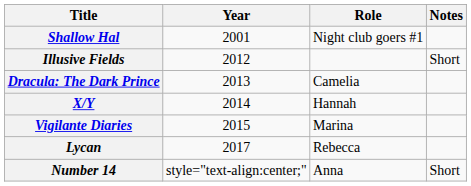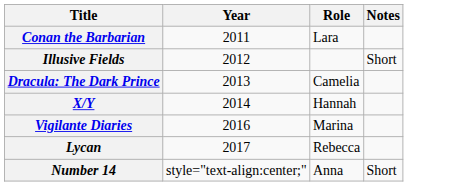- row: (84, 37)
+ row: (84, 37)
(236, 125) 2015 -> (236, 125) 2016
